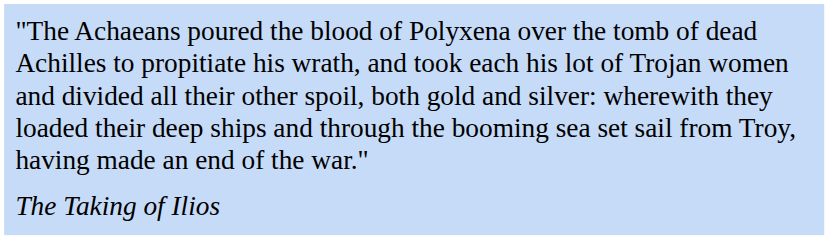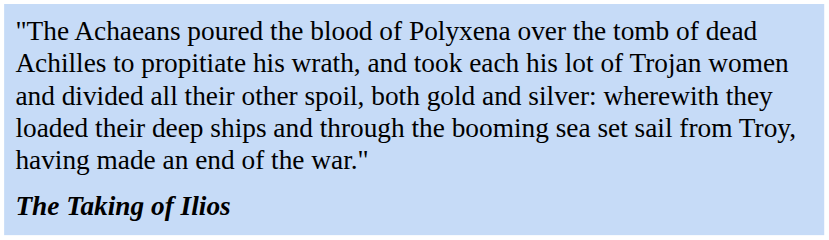(118, 206) normal -> (123, 206) bold
